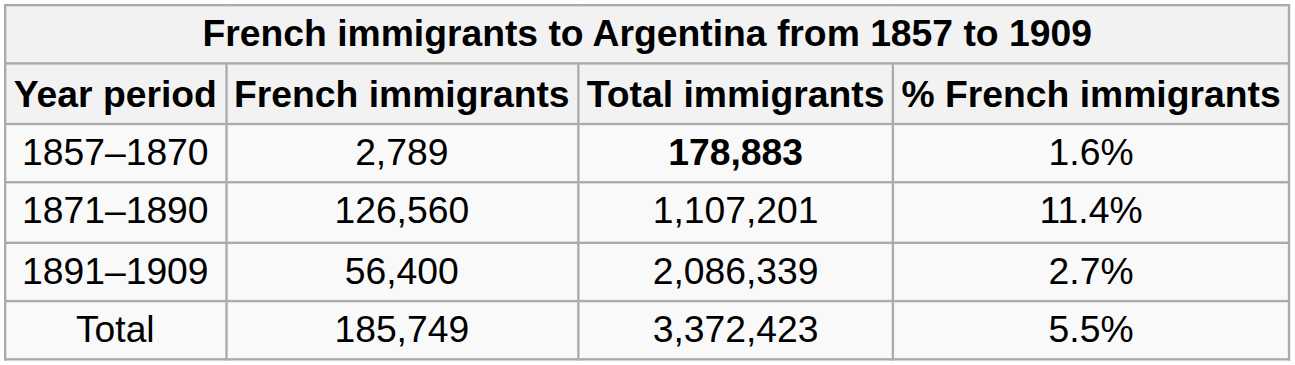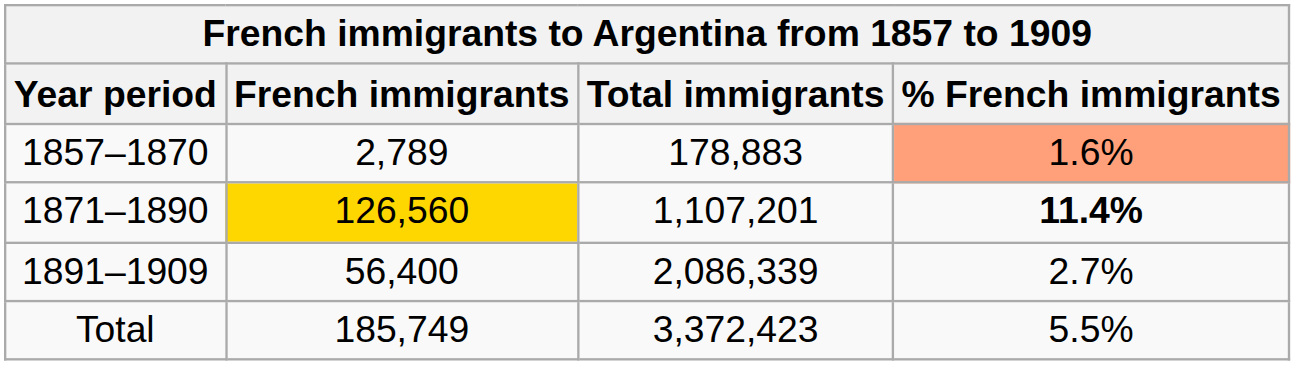(736, 152) bold -> (736, 152) normal
(1091, 152) no background -> (1091, 152) lightsalmon background
(402, 211) no background -> (402, 211) gold background
(1091, 211) normal -> (1091, 211) bold
